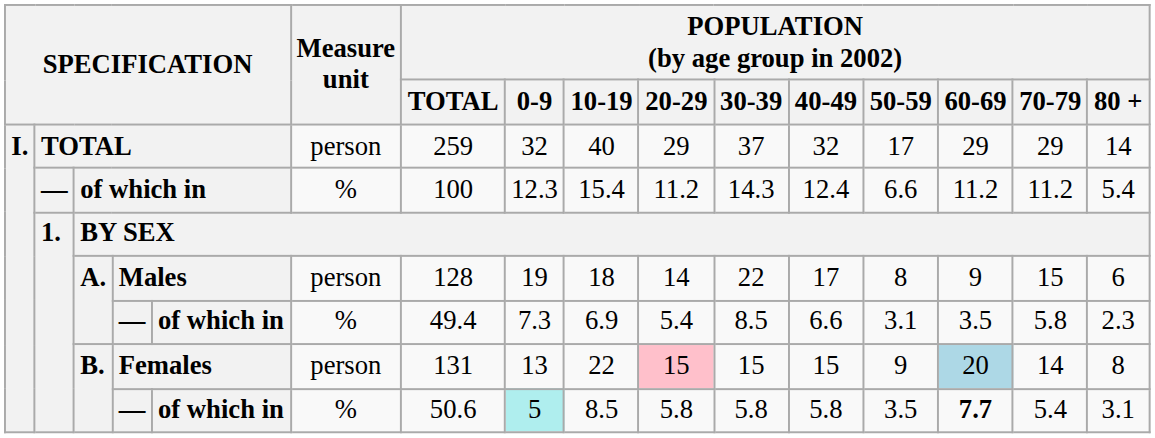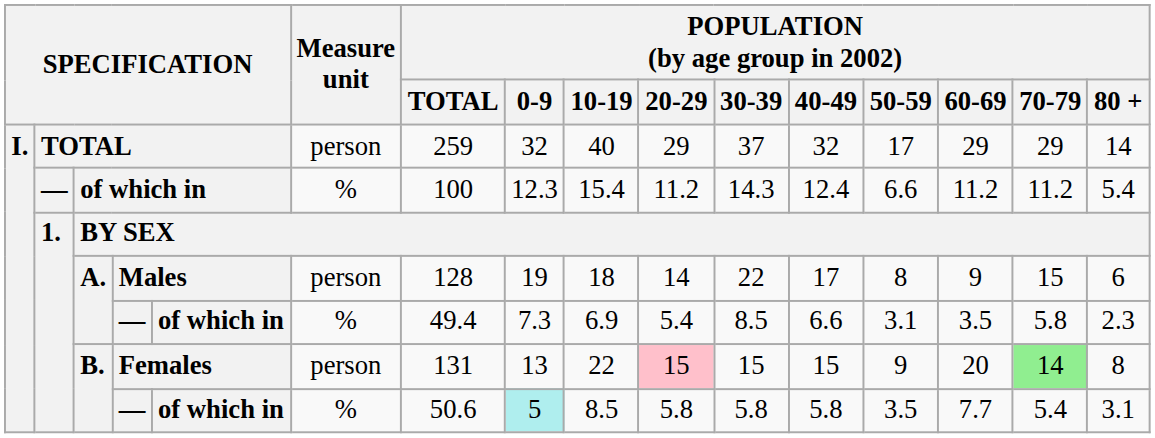(976, 365) lightblue background -> (976, 365) no background
(1050, 365) no background -> (1050, 365) lightgreen background
(976, 409) bold -> (976, 409) normal
